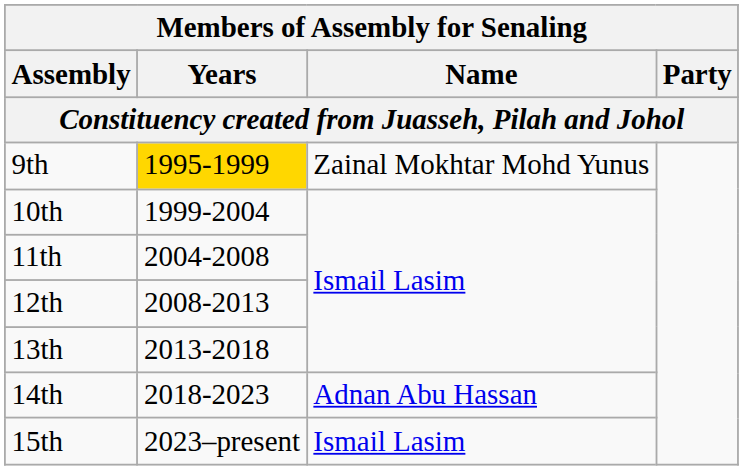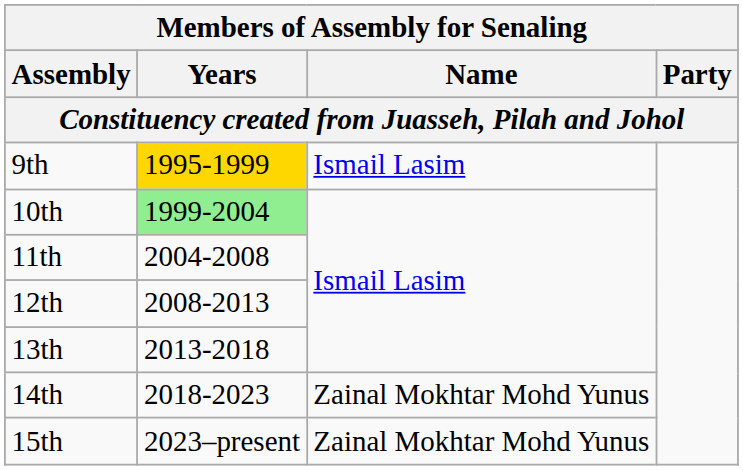(481, 165) Zainal Mokhtar Mohd Yunus -> (389, 165) Ismail Lasim
(207, 211) no background -> (207, 211) lightgreen background
(425, 394) Adnan Abu Hassan -> (481, 394) Zainal Mokhtar Mohd Yunus
(389, 440) Ismail Lasim -> (481, 440) Zainal Mokhtar Mohd Yunus
